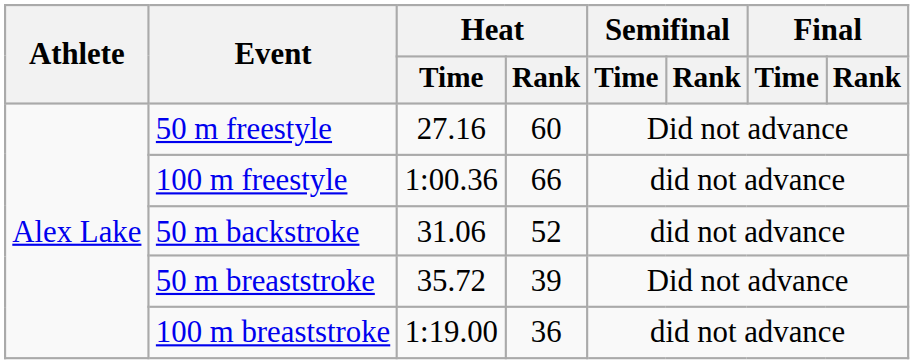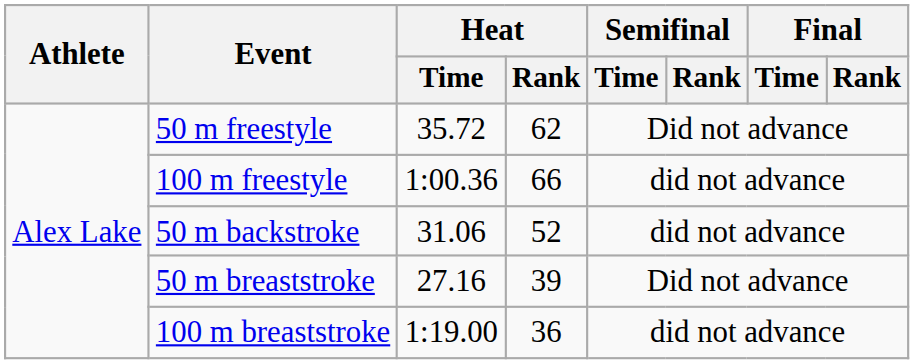(451, 129) 27.16 -> (451, 129) 35.72
(546, 129) 60 -> (546, 129) 62
(451, 281) 35.72 -> (451, 281) 27.16
